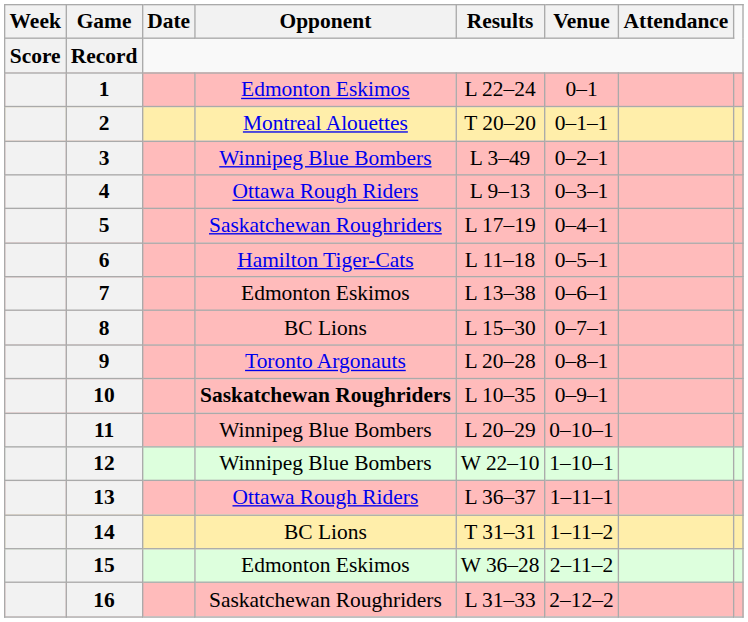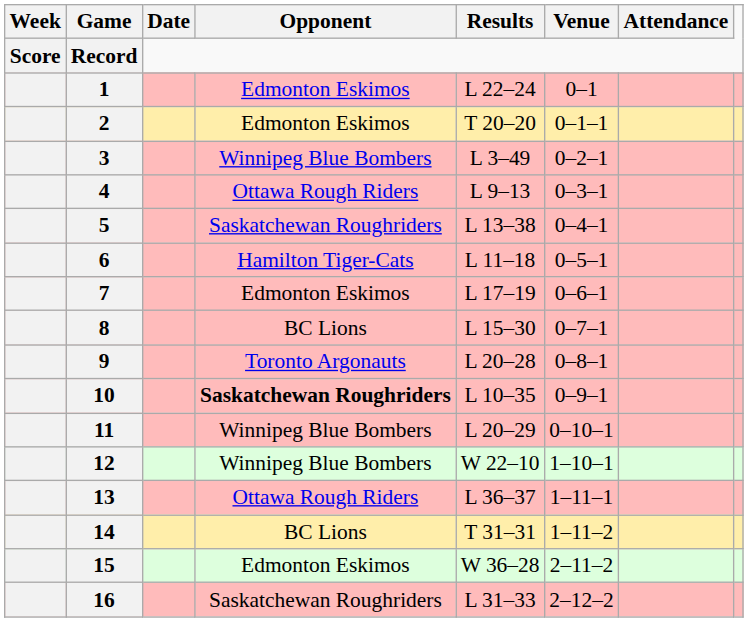(325, 123) Montreal Alouettes -> (325, 123) Edmonton Eskimos
(500, 225) L 17–19 -> (500, 225) L 13–38
(500, 293) L 13–38 -> (500, 293) L 17–19
